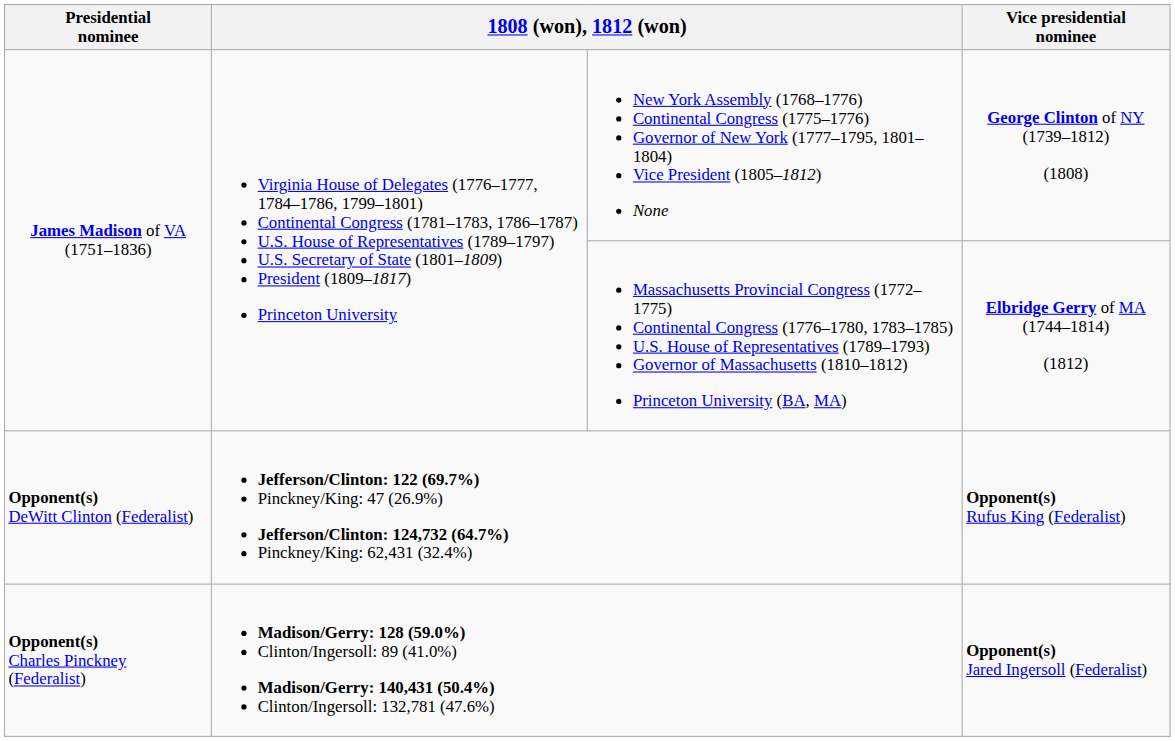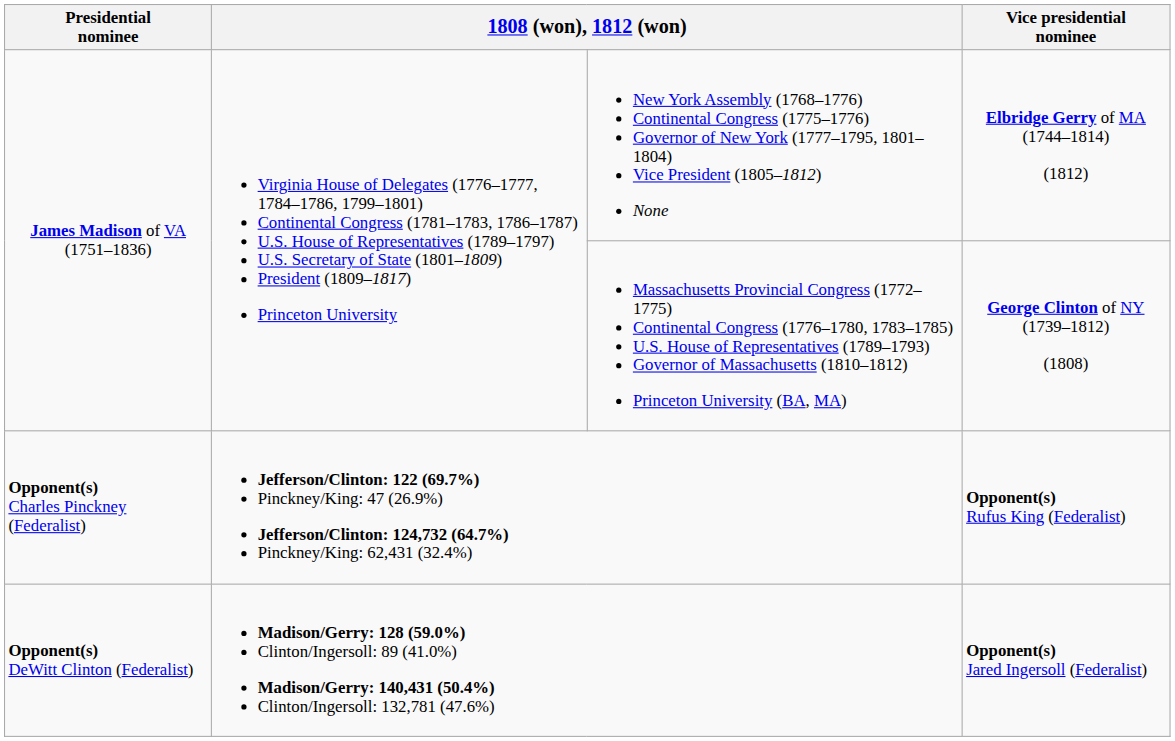(1066, 145) George Clinton of NY (1739–1812) (1808) -> (1066, 145) Elbridge Gerry of MA (1744–1814) (1812)
(1066, 335) Elbridge Gerry of MA (1744–1814) (1812) -> (1066, 335) George Clinton of NY (1739–1812) (1808)
(101, 507) Opponent(s) DeWitt Clinton (Federalist) -> (67, 507) Opponent(s) Charles Pinckney (Federalist)
(67, 659) Opponent(s) Charles Pinckney (Federalist) -> (101, 659) Opponent(s) DeWitt Clinton (Federalist)
